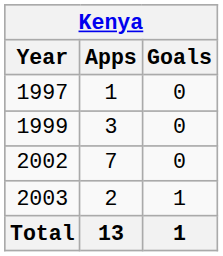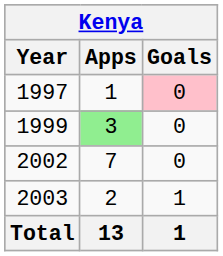(179, 93) no background -> (179, 93) pink background
(111, 128) no background -> (111, 128) lightgreen background
